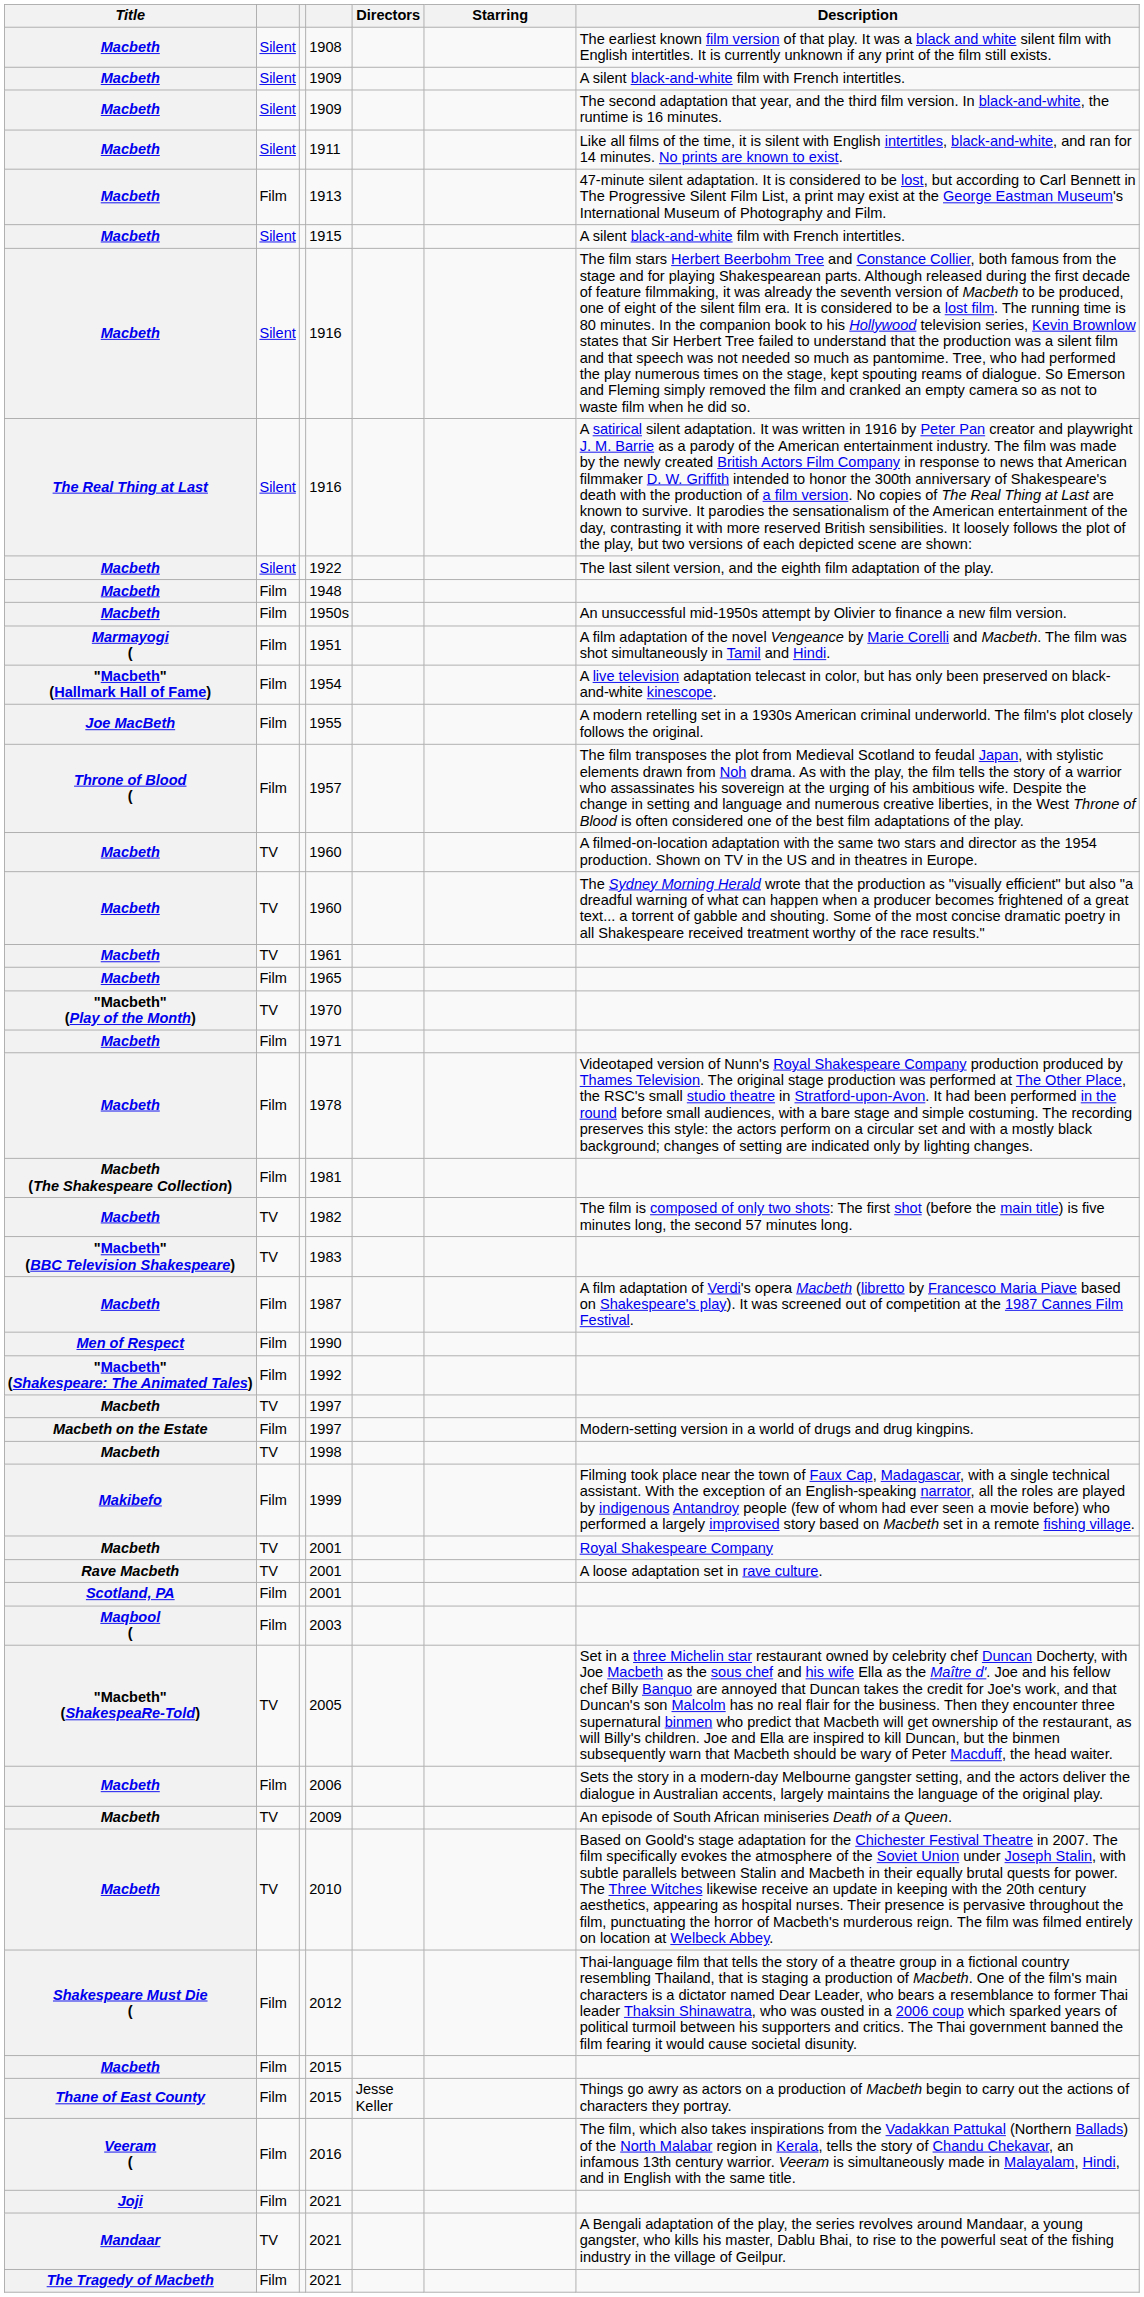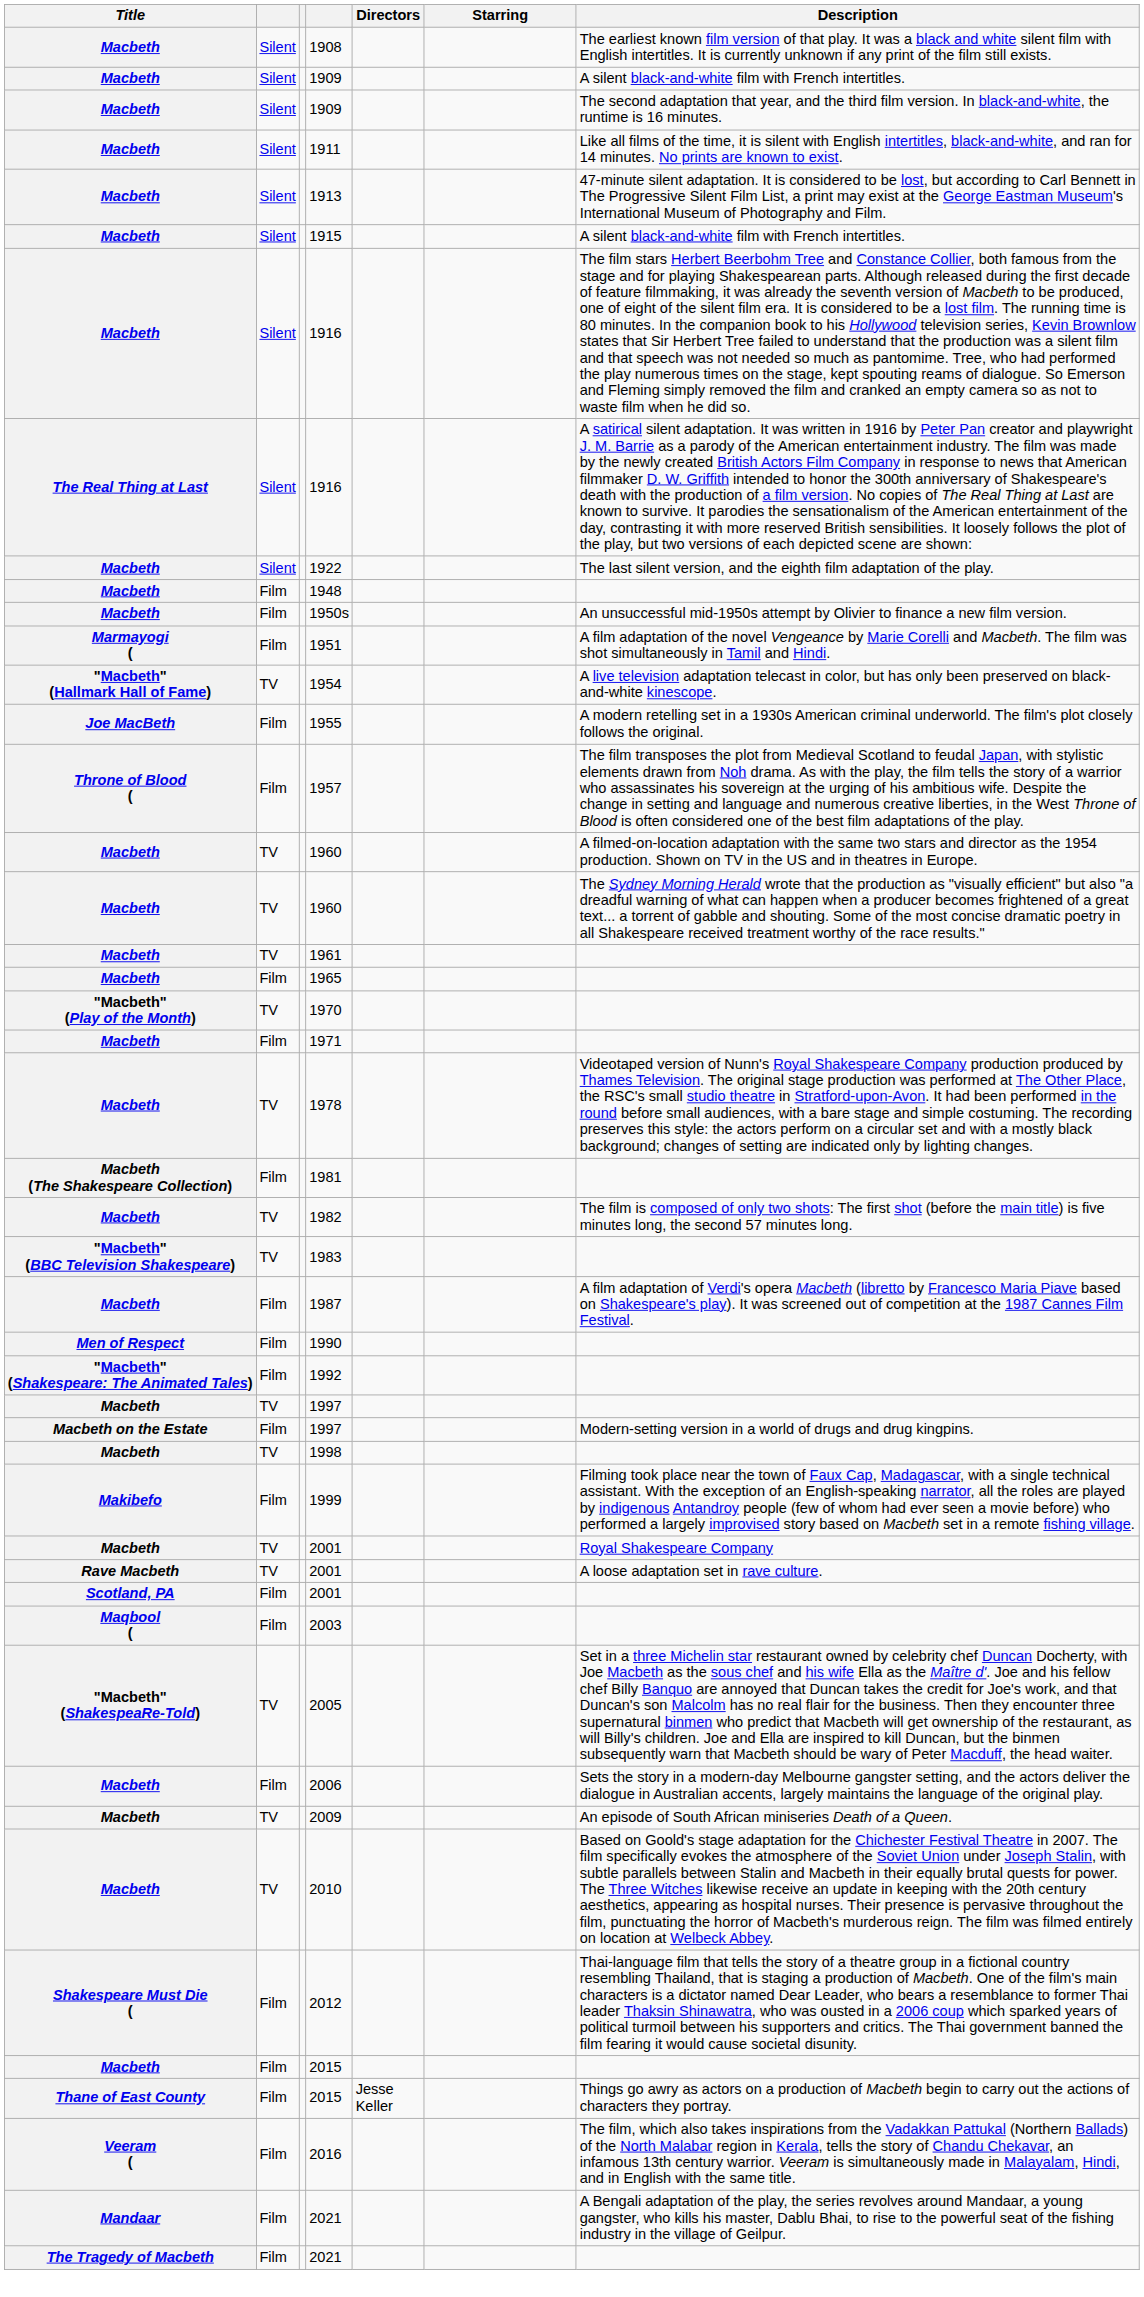(273, 197) Film -> (278, 197) Silent
(273, 684) Film -> (269, 684) TV
(273, 1105) Film -> (269, 1105) TV
- row: (130, 2201)
(269, 2241) TV -> (273, 2218) Film
